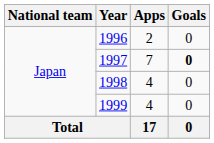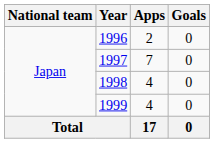(189, 60) bold -> (189, 60) normal
